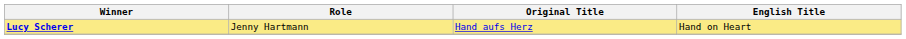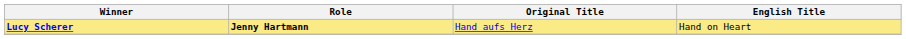(270, 27) normal -> (270, 27) bold
